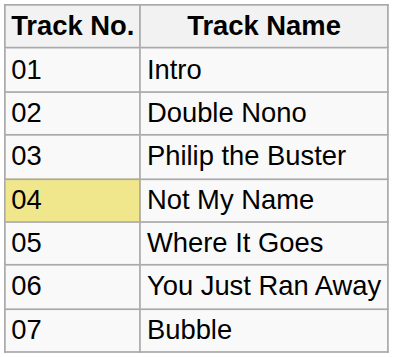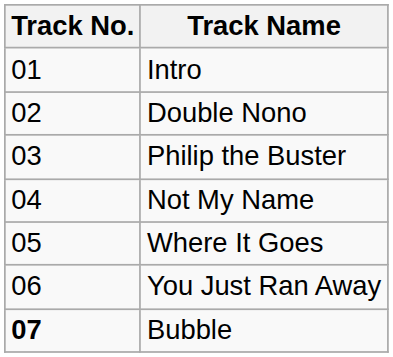(26, 199) khaki background -> (26, 199) no background
(26, 329) normal -> (26, 329) bold
